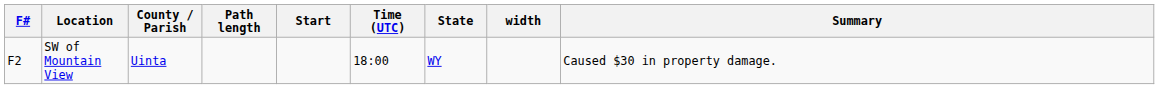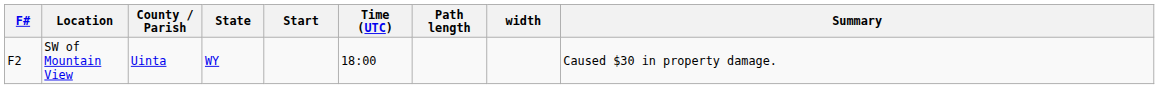columns swapped: (455, 21) <-> (239, 21)
